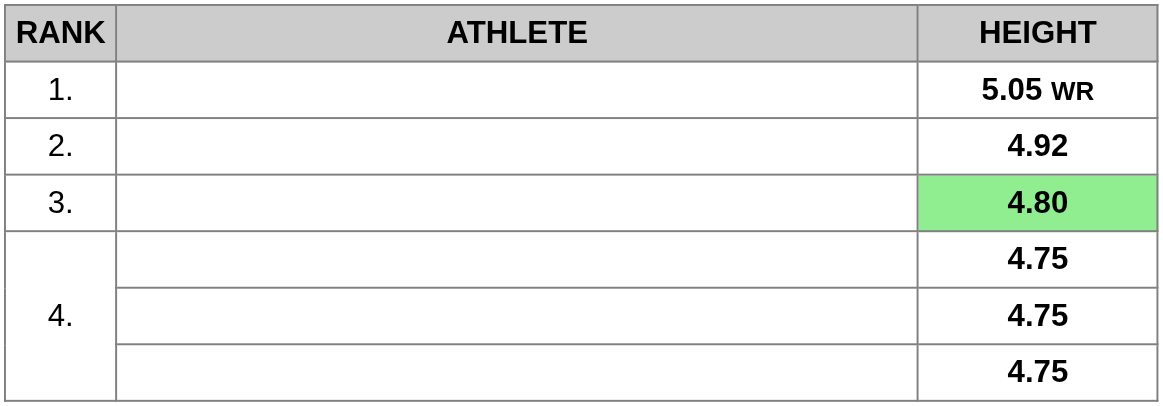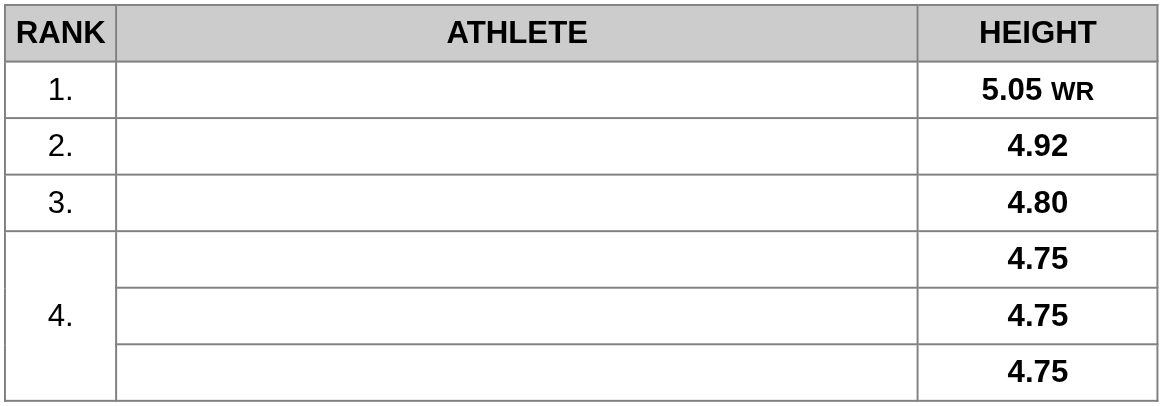(1038, 202) lightgreen background -> (1038, 202) no background
